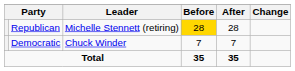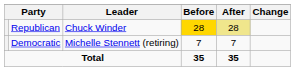(122, 27) Michelle Stennett (retiring) -> (96, 27) Chuck Winder
(233, 27) no background -> (233, 27) khaki background
(96, 43) Chuck Winder -> (122, 43) Michelle Stennett (retiring)
